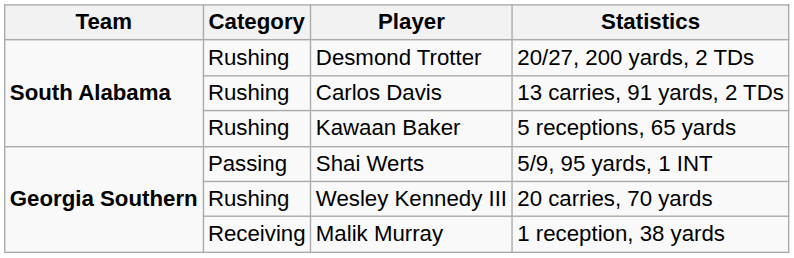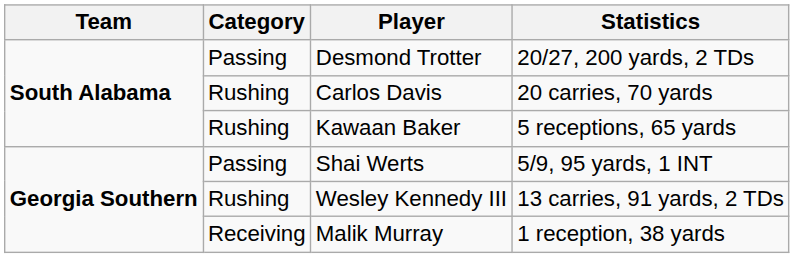(249, 57) Rushing -> (247, 57) Passing
(651, 92) 13 carries, 91 yards, 2 TDs -> (615, 92) 20 carries, 70 yards
(615, 198) 20 carries, 70 yards -> (651, 198) 13 carries, 91 yards, 2 TDs
